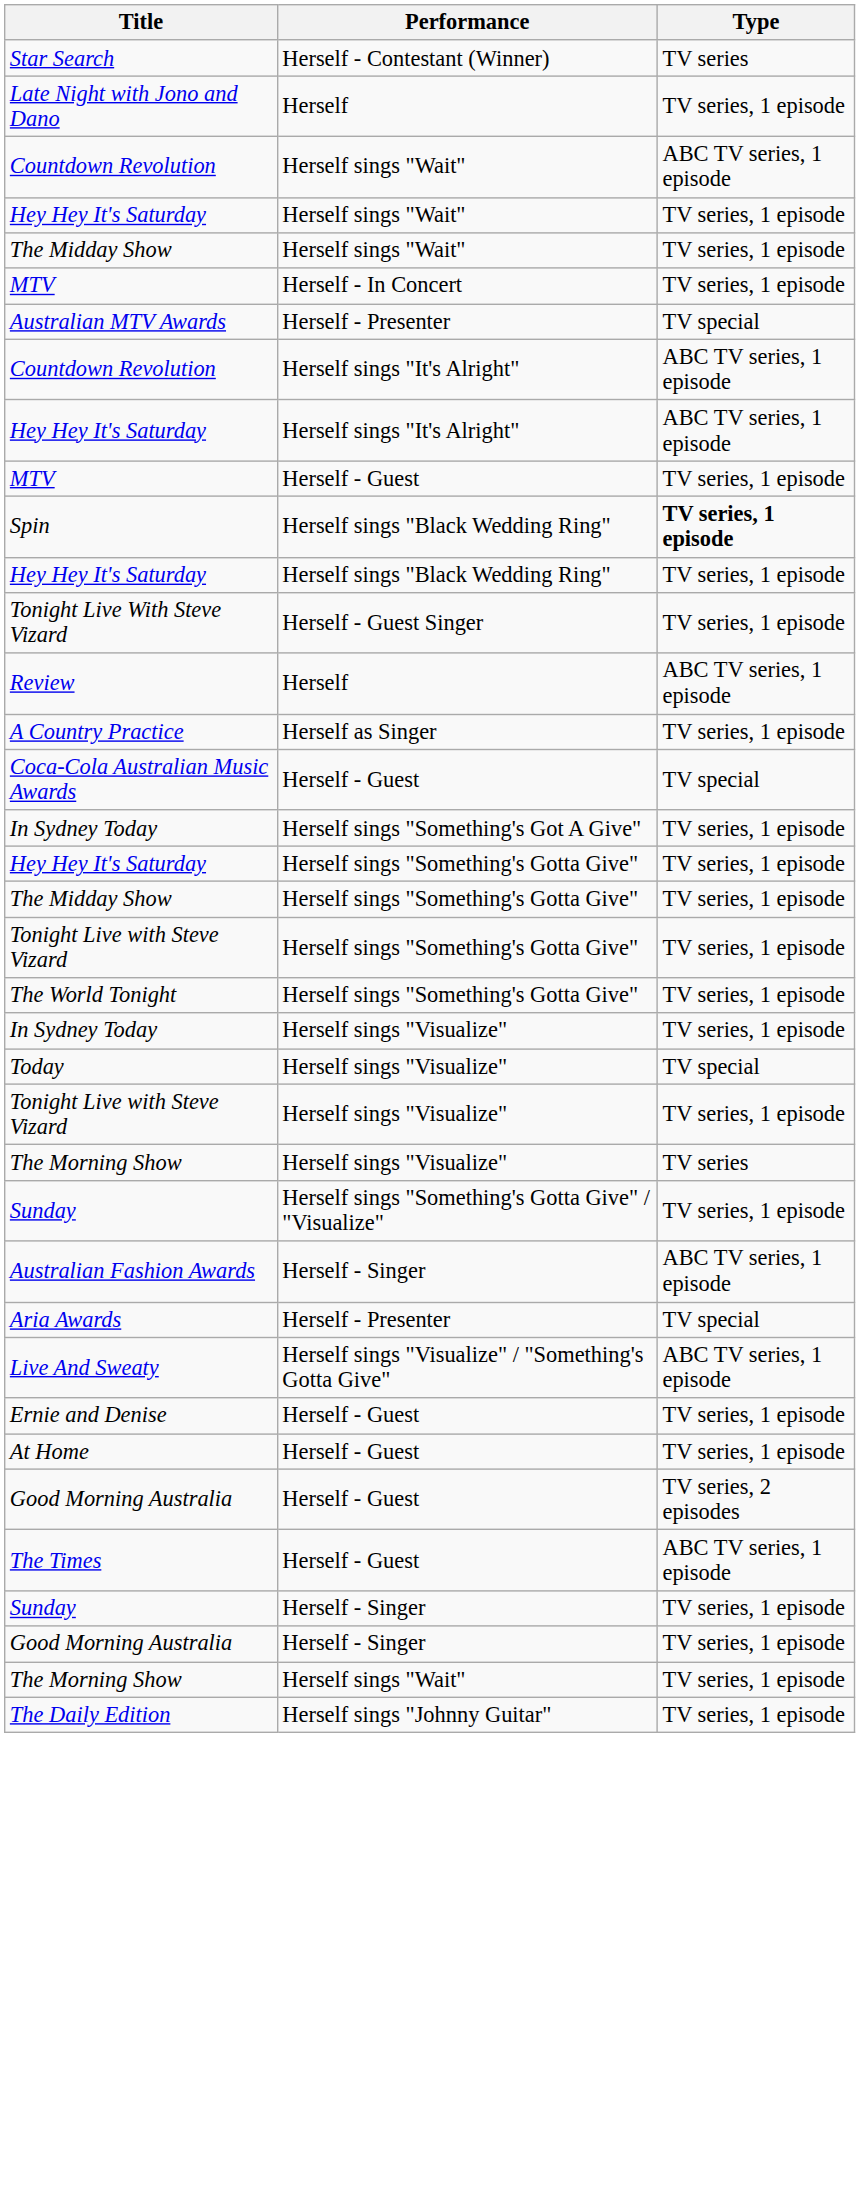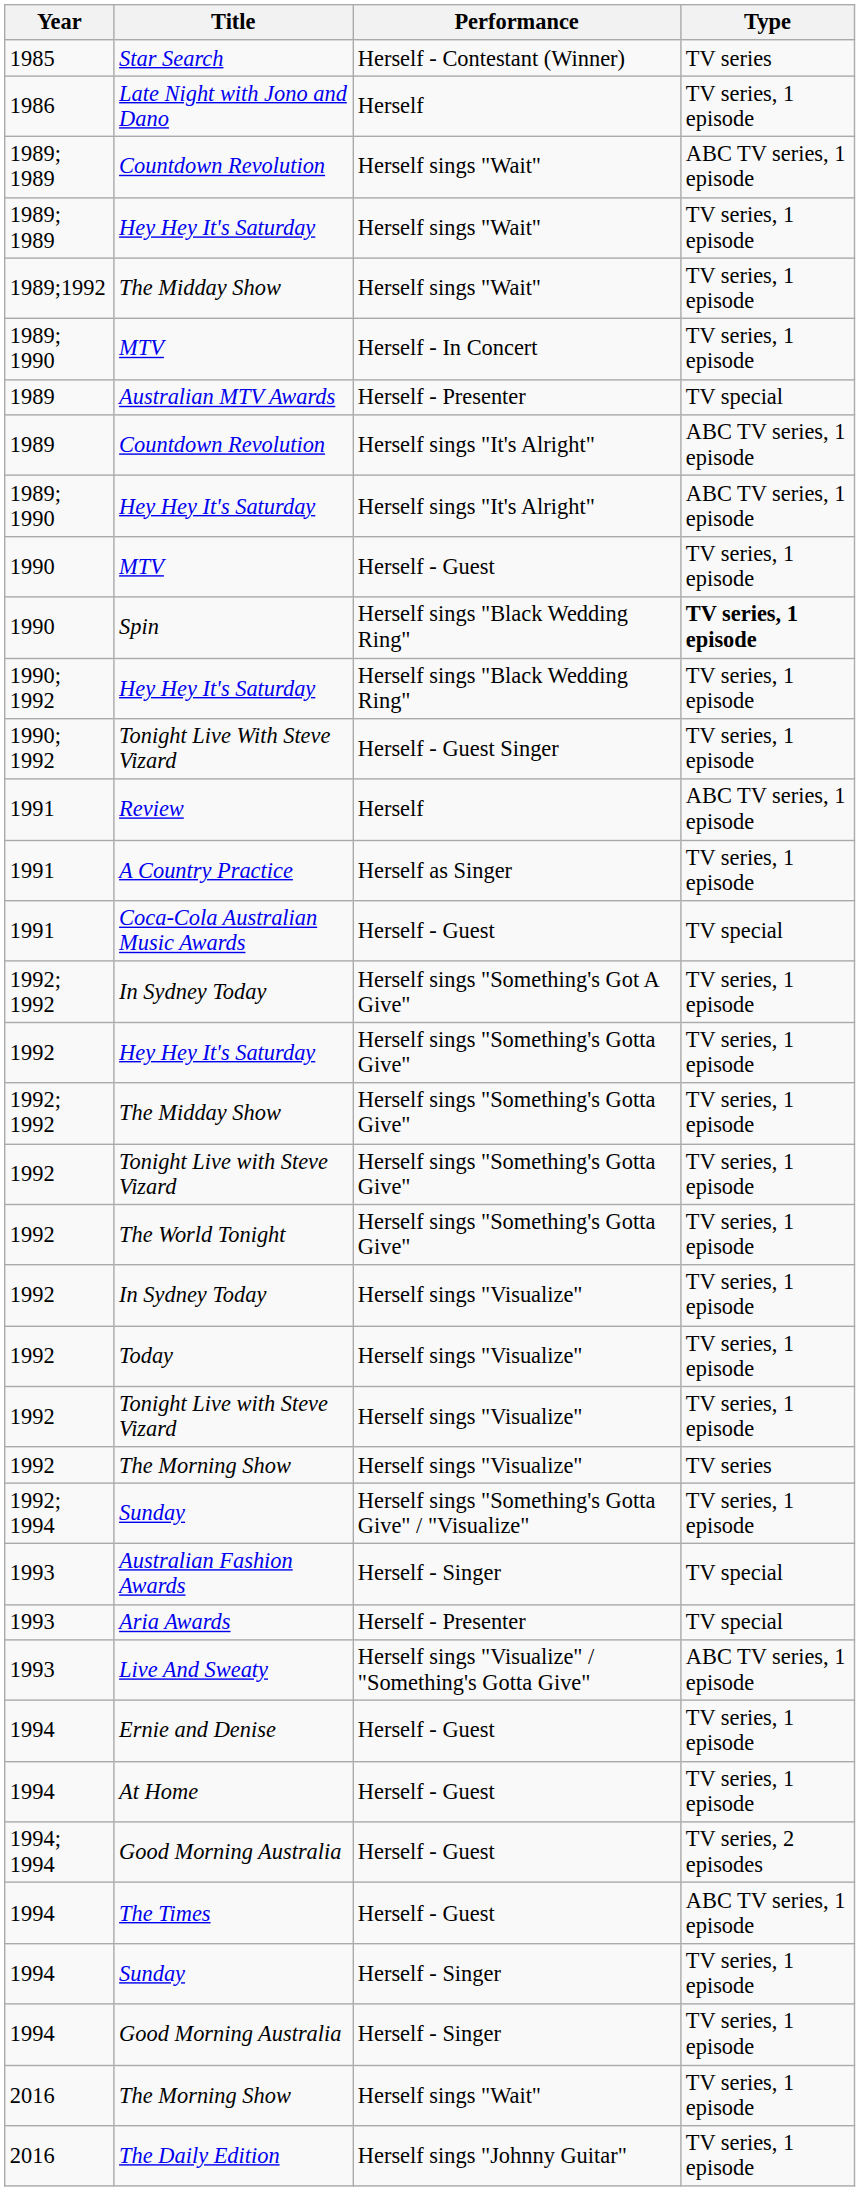+ column: (59, 22)
(711, 1066) TV special -> (740, 1355) TV series, 1 episode
(742, 1271) ABC TV series, 1 episode -> (734, 1573) TV special
